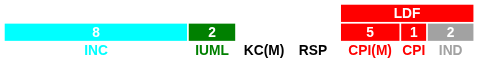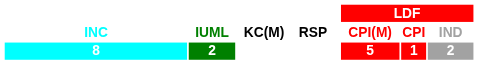rows swapped: (96, 32) <-> (96, 51)
